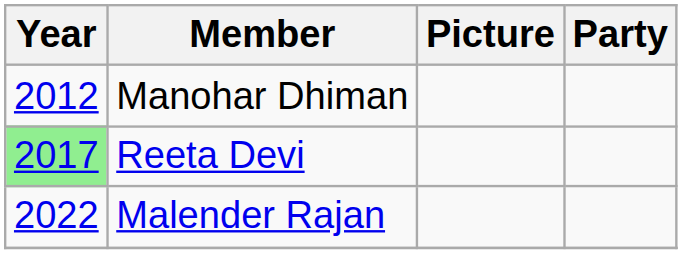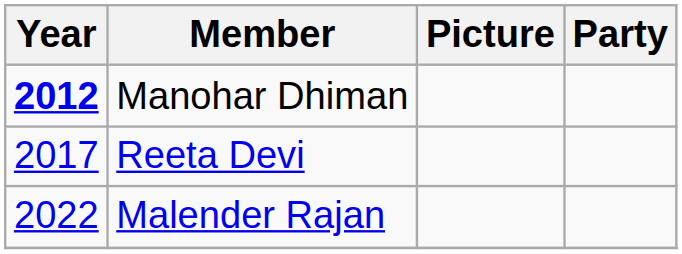(56, 95) normal -> (56, 95) bold
(56, 155) lightgreen background -> (56, 155) no background
